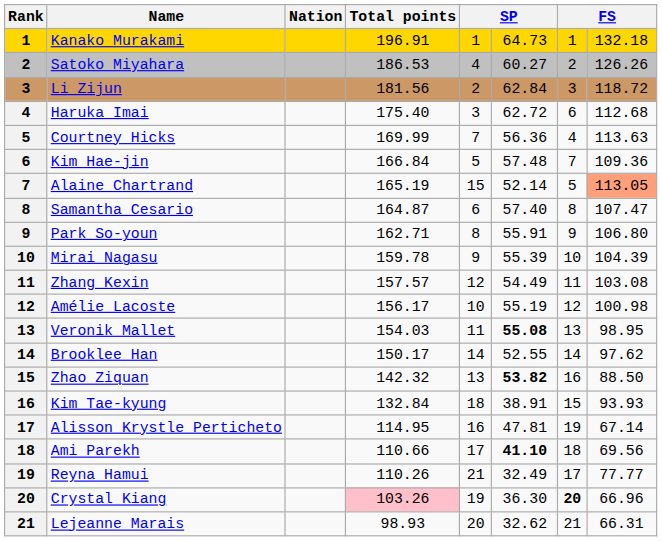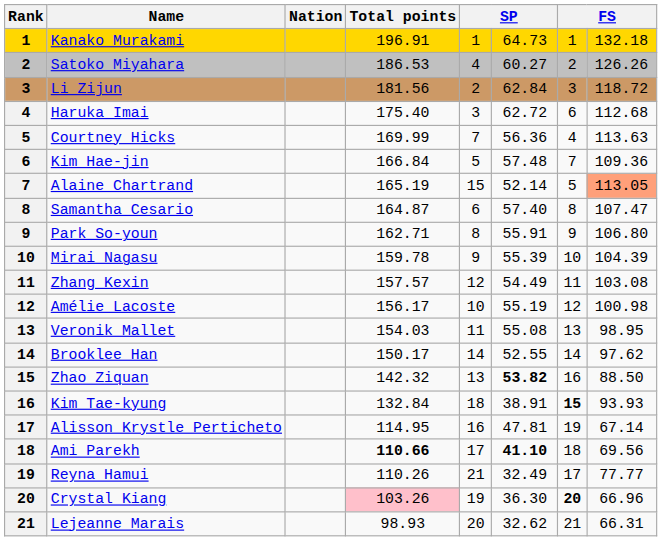(525, 331) bold -> (525, 331) normal
(572, 403) normal -> (572, 403) bold
(403, 451) normal -> (403, 451) bold
